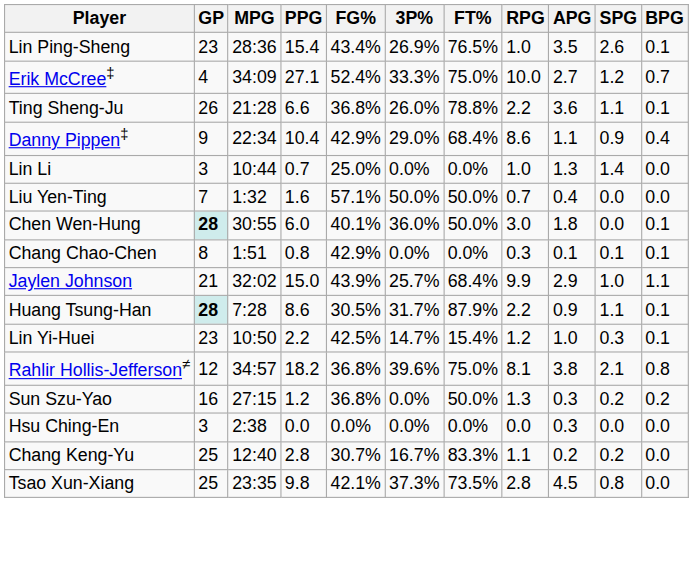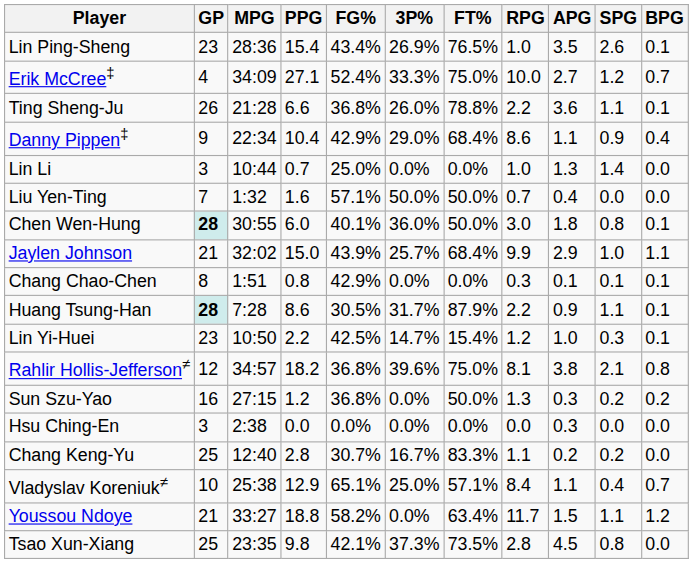(612, 225) 0.0 -> (612, 225) 0.8
rows swapped: (83, 253) <-> (70, 281)
+ row: (88, 486)
+ row: (71, 516)
